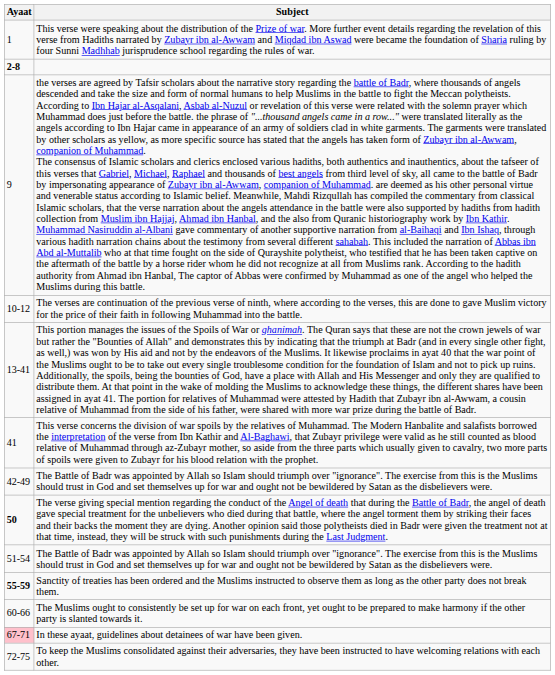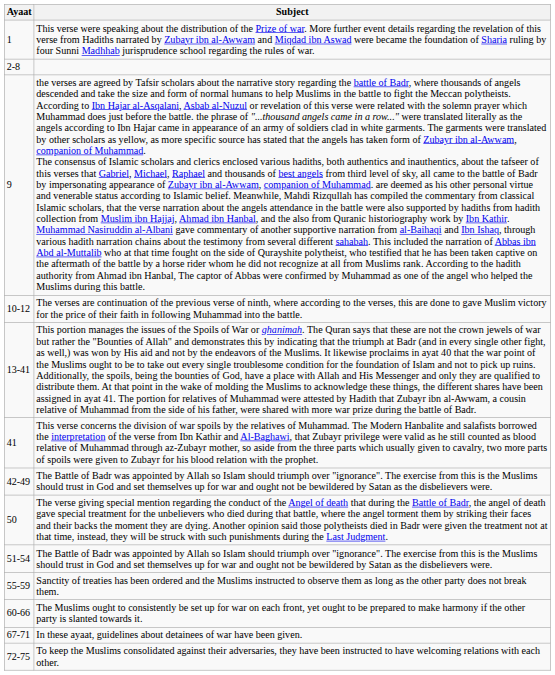(13, 67) bold -> (13, 67) normal
(12, 520) bold -> (12, 520) normal
(18, 586) bold -> (18, 586) normal
(18, 635) pink background -> (18, 635) no background
